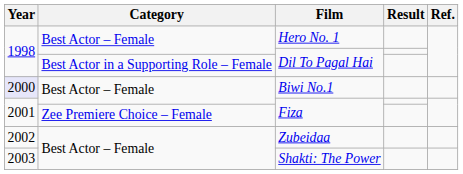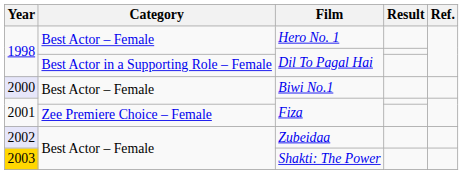(21, 137) no background -> (21, 137) lavender background
(21, 159) no background -> (21, 159) gold background
